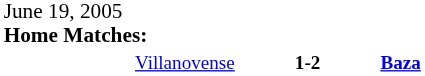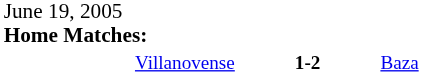(401, 62) bold -> (400, 62) normal
